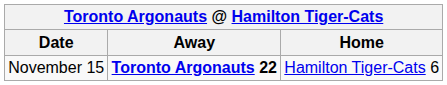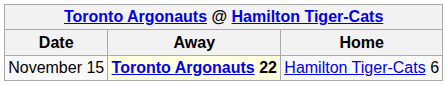(194, 67) no background -> (194, 67) lightyellow background
